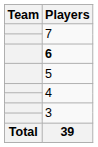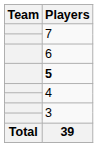(49, 53) bold -> (49, 53) normal
(49, 73) normal -> (49, 73) bold
